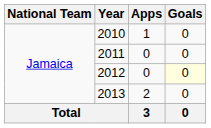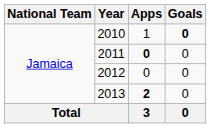(185, 34) normal -> (185, 34) bold
(147, 53) normal -> (147, 53) bold
(185, 73) lightyellow background -> (185, 73) no background
(147, 93) normal -> (147, 93) bold
